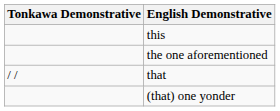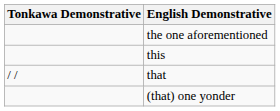rows swapped: (207, 55) <-> (156, 34)
